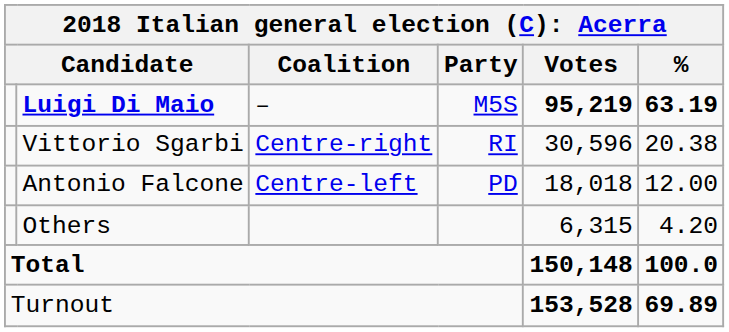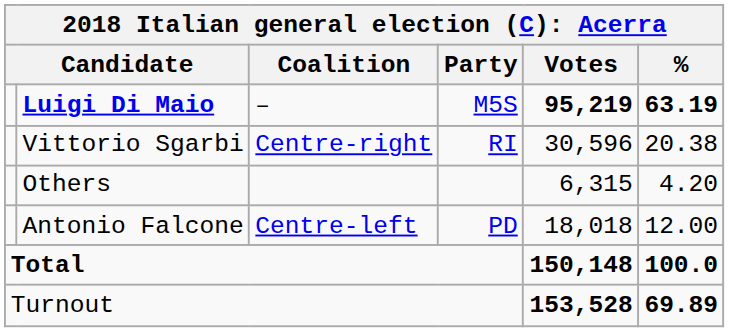rows swapped: (133, 185) <-> (67, 225)
